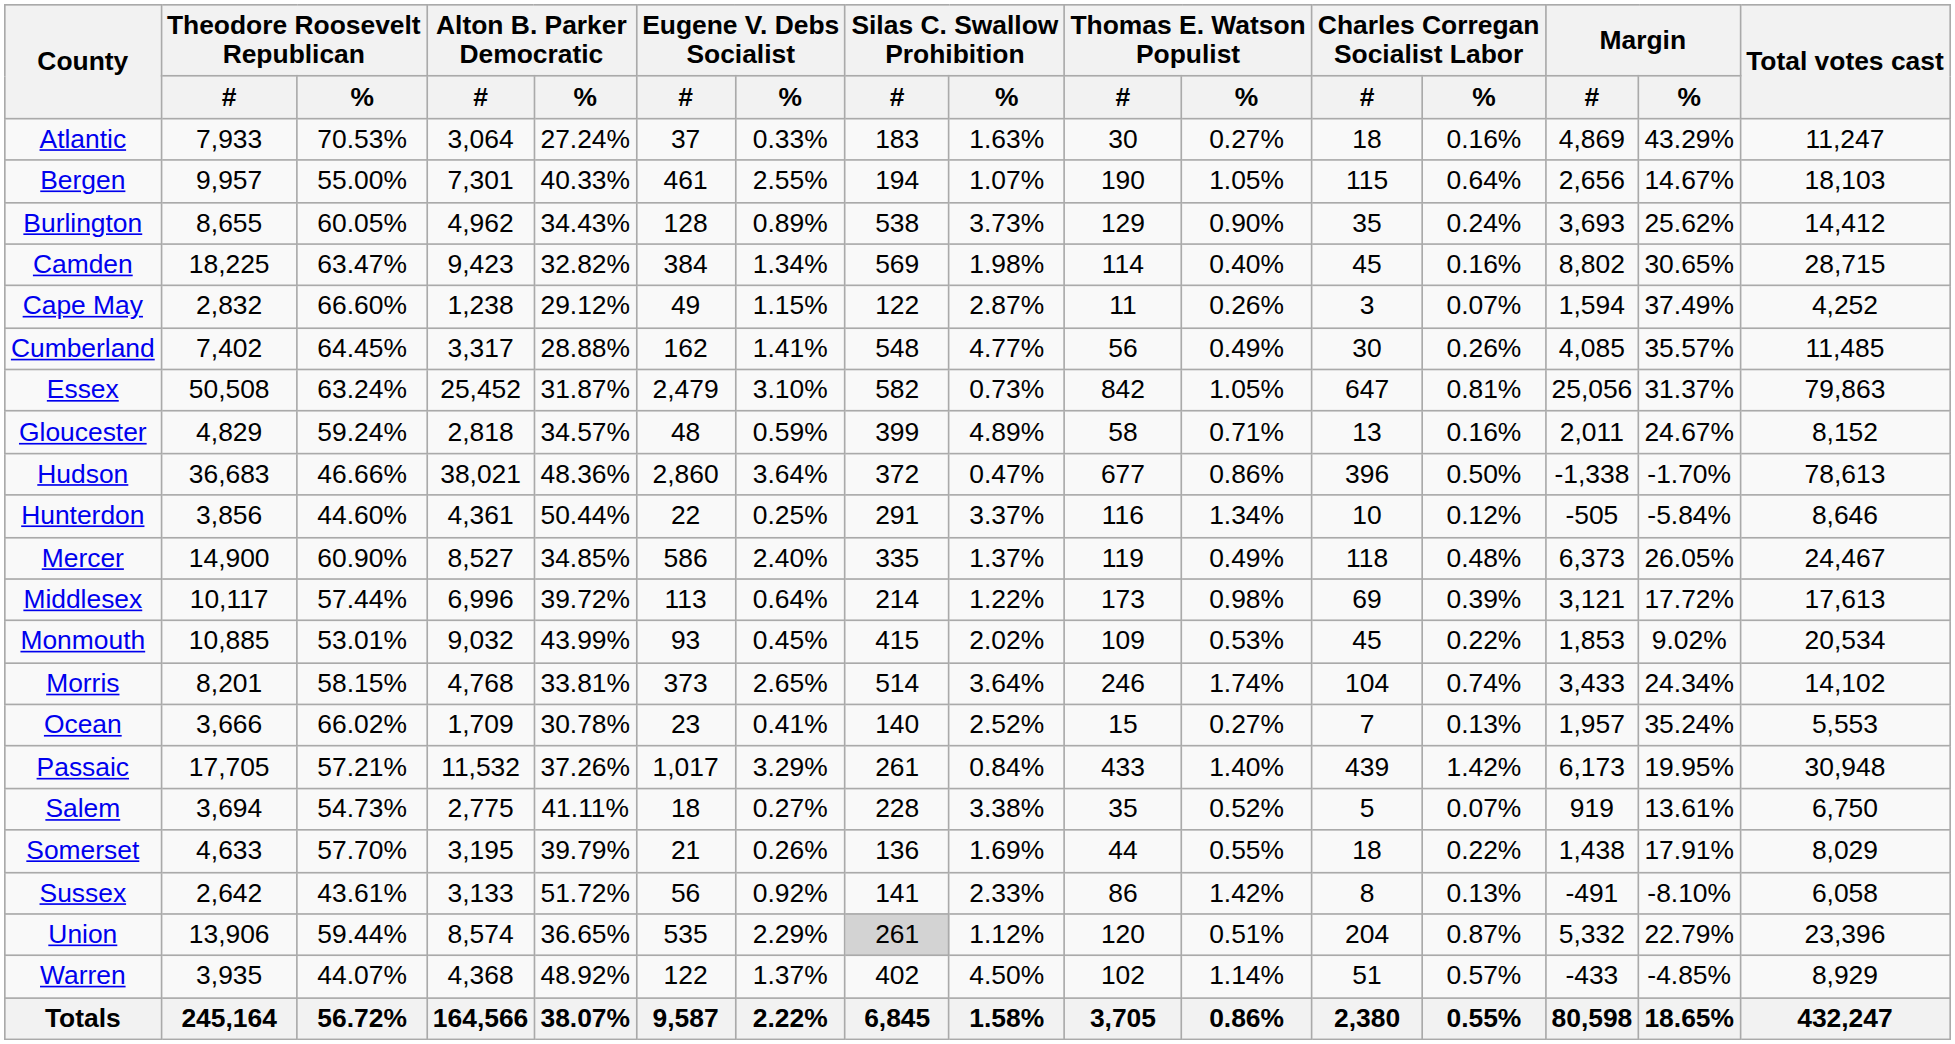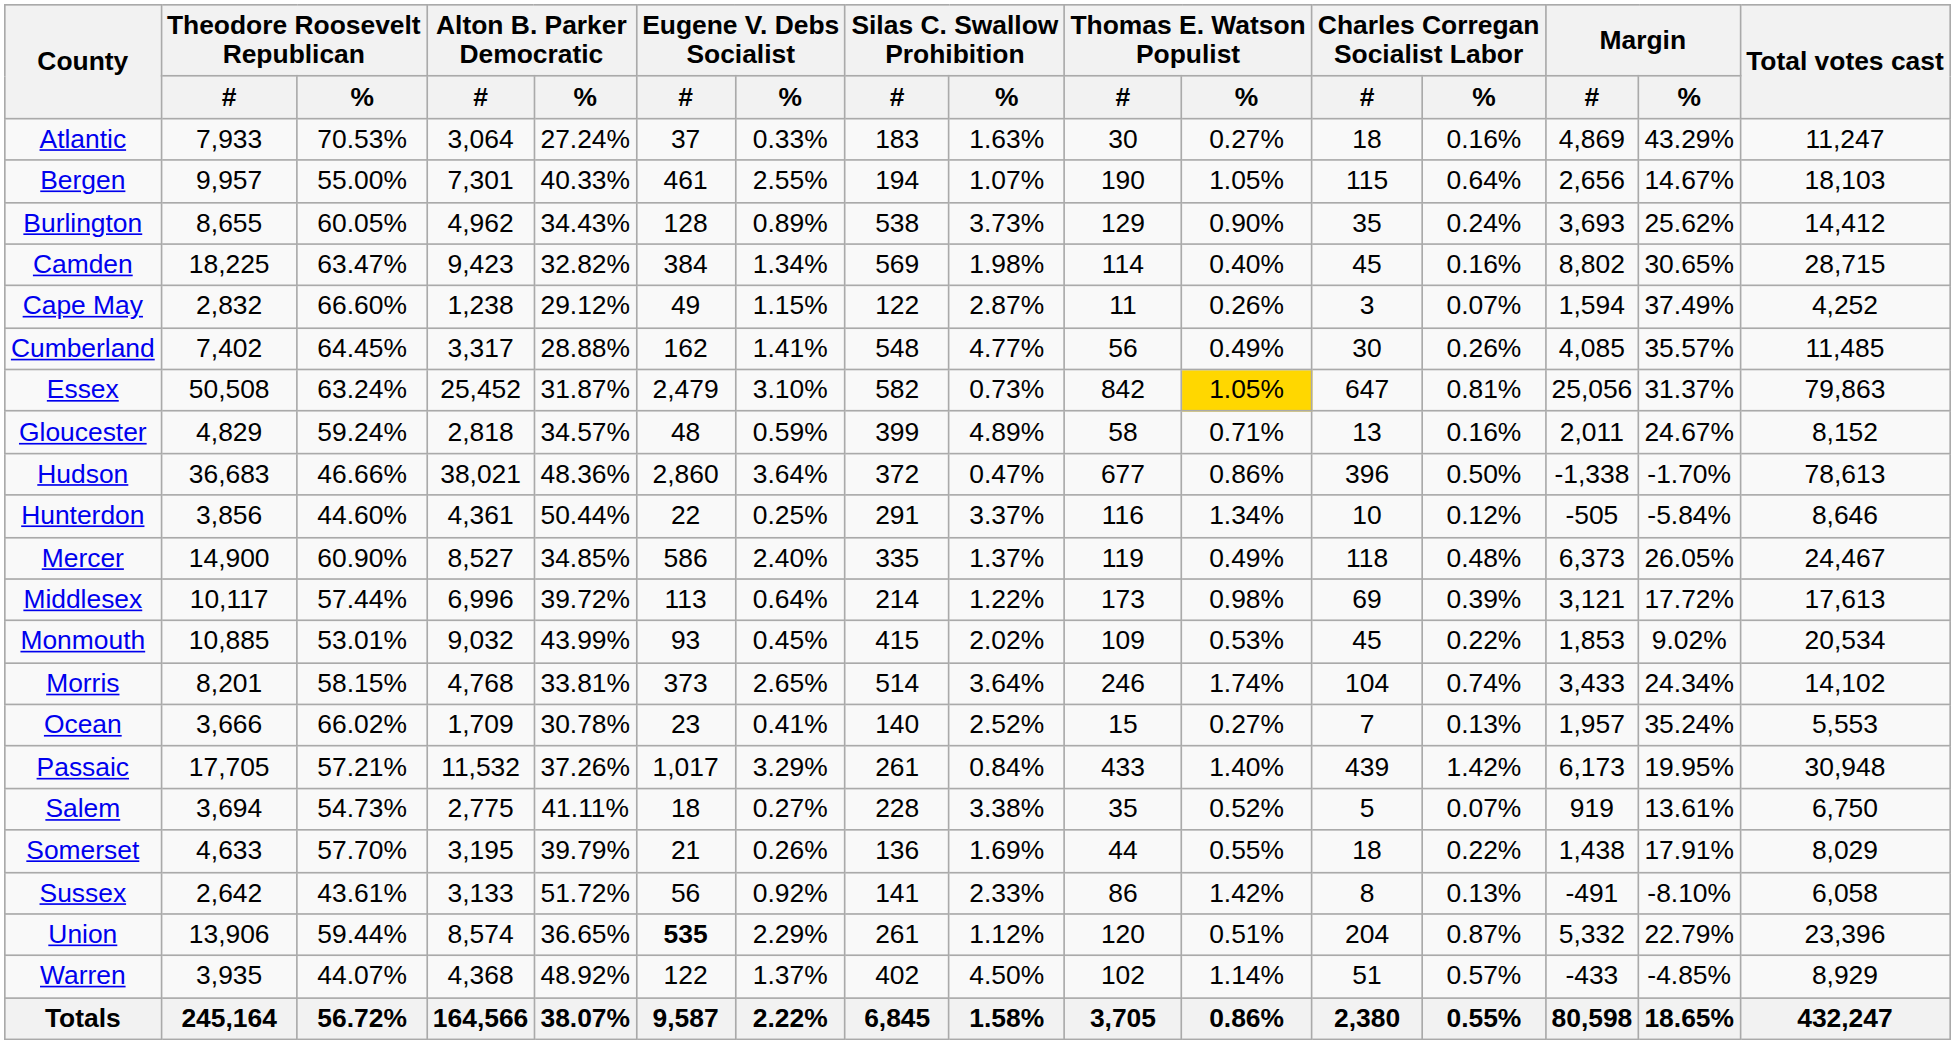(1247, 390) no background -> (1247, 390) gold background
(686, 934) normal -> (686, 934) bold
(897, 934) lightgrey background -> (897, 934) no background
